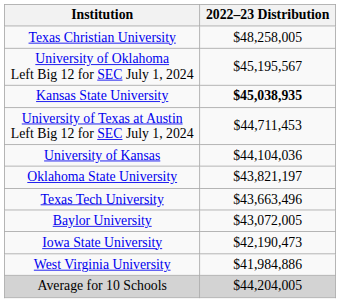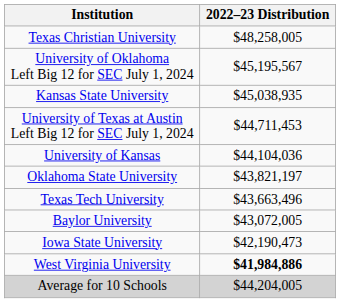(268, 96) bold -> (268, 96) normal
(268, 264) normal -> (268, 264) bold
